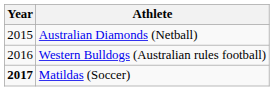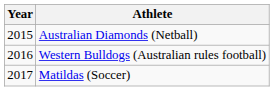(20, 75) bold -> (20, 75) normal
